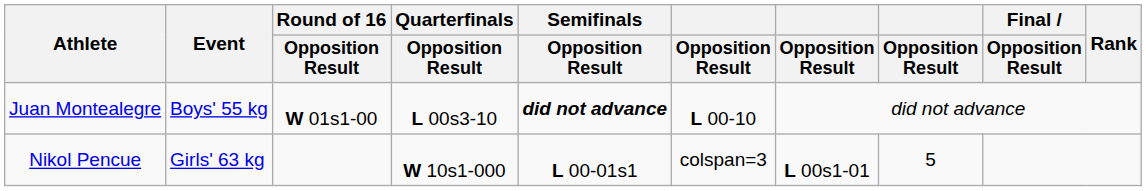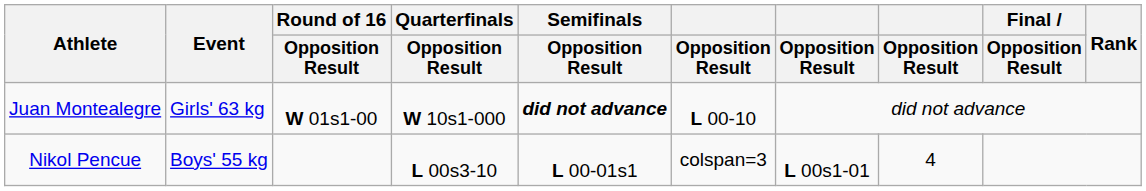(219, 109) Boys' 55 kg -> (217, 109) Girls' 63 kg
(454, 119) L 00s3-10 -> (454, 119) W 10s1-000
(217, 160) Girls' 63 kg -> (219, 160) Boys' 55 kg
(454, 171) W 10s1-000 -> (454, 171) L 00s3-10
(931, 160) 5 -> (931, 160) 4
